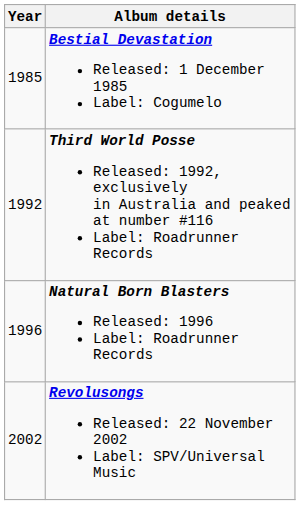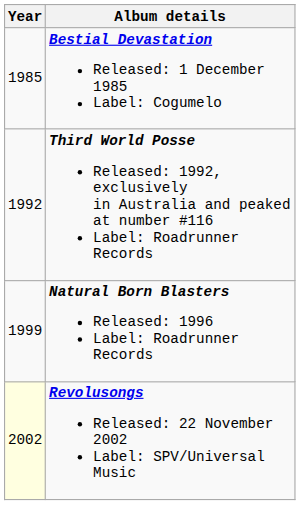(25, 331) 1996 -> (25, 331) 1999
(25, 441) no background -> (25, 441) lightyellow background
